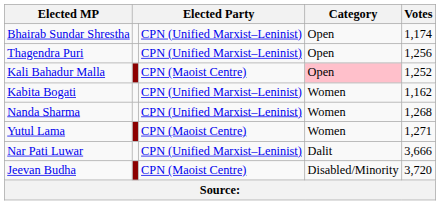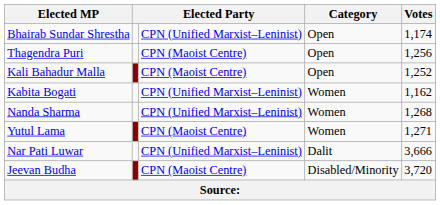(221, 53) CPN (Unified Marxist–Leninist) -> (194, 53) CPN (Maoist Centre)
(321, 72) pink background -> (321, 72) no background
